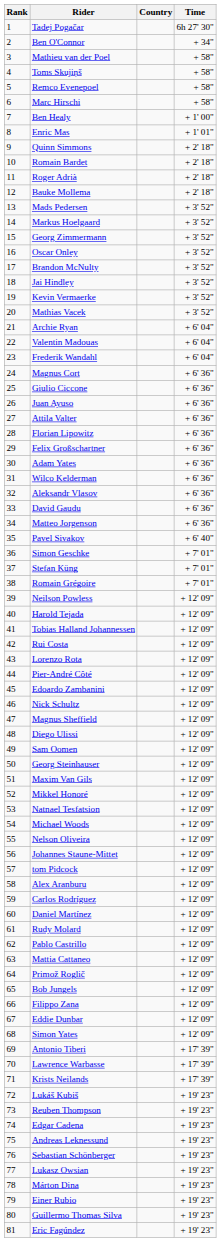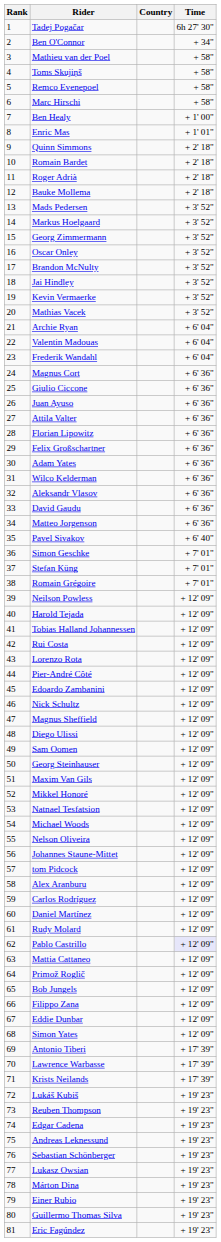(197, 944) no background -> (197, 944) lavender background
